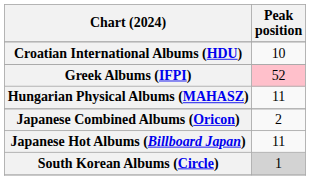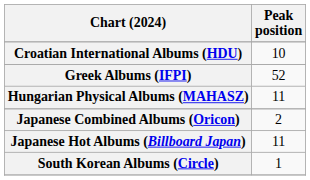(279, 75) pink background -> (279, 75) no background
(279, 163) lightgrey background -> (279, 163) no background
